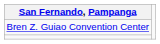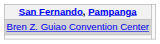(78, 27) no background -> (78, 27) lightgrey background
